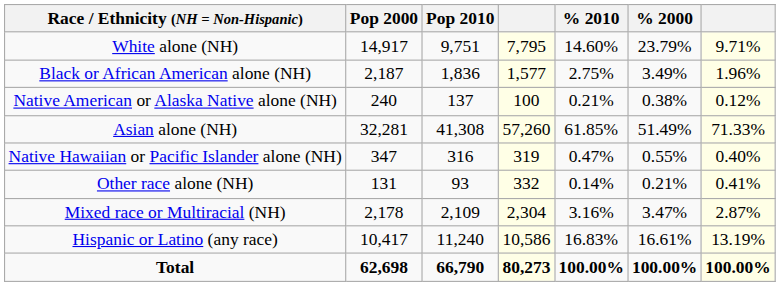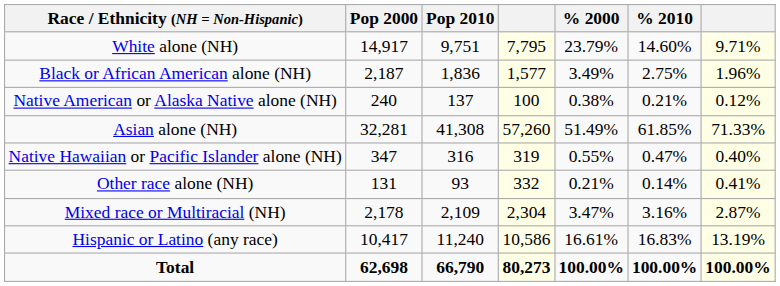columns swapped: (665, 18) <-> (591, 18)
